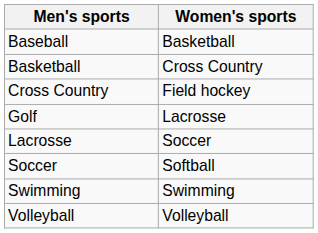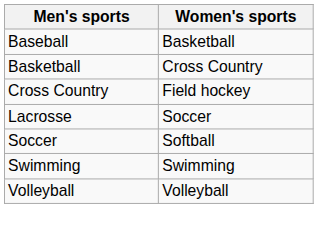- row: (22, 116)
